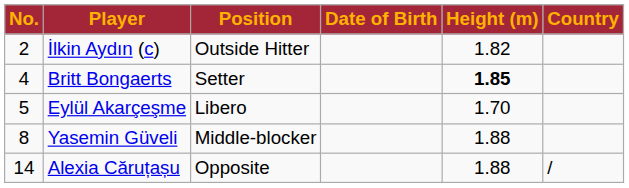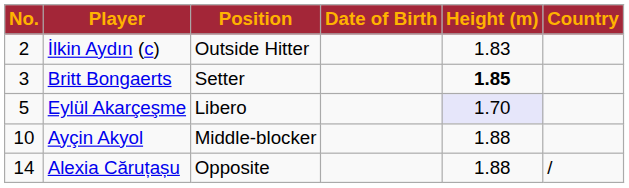(492, 49) 1.82 -> (492, 49) 1.83
(24, 78) 4 -> (24, 78) 3
(492, 108) no background -> (492, 108) lavender background
- row: (113, 138)
+ row: (95, 138)
